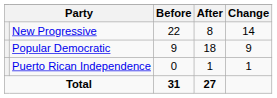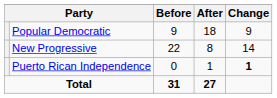rows swapped: (61, 48) <-> (54, 31)
(249, 66) normal -> (249, 66) bold
